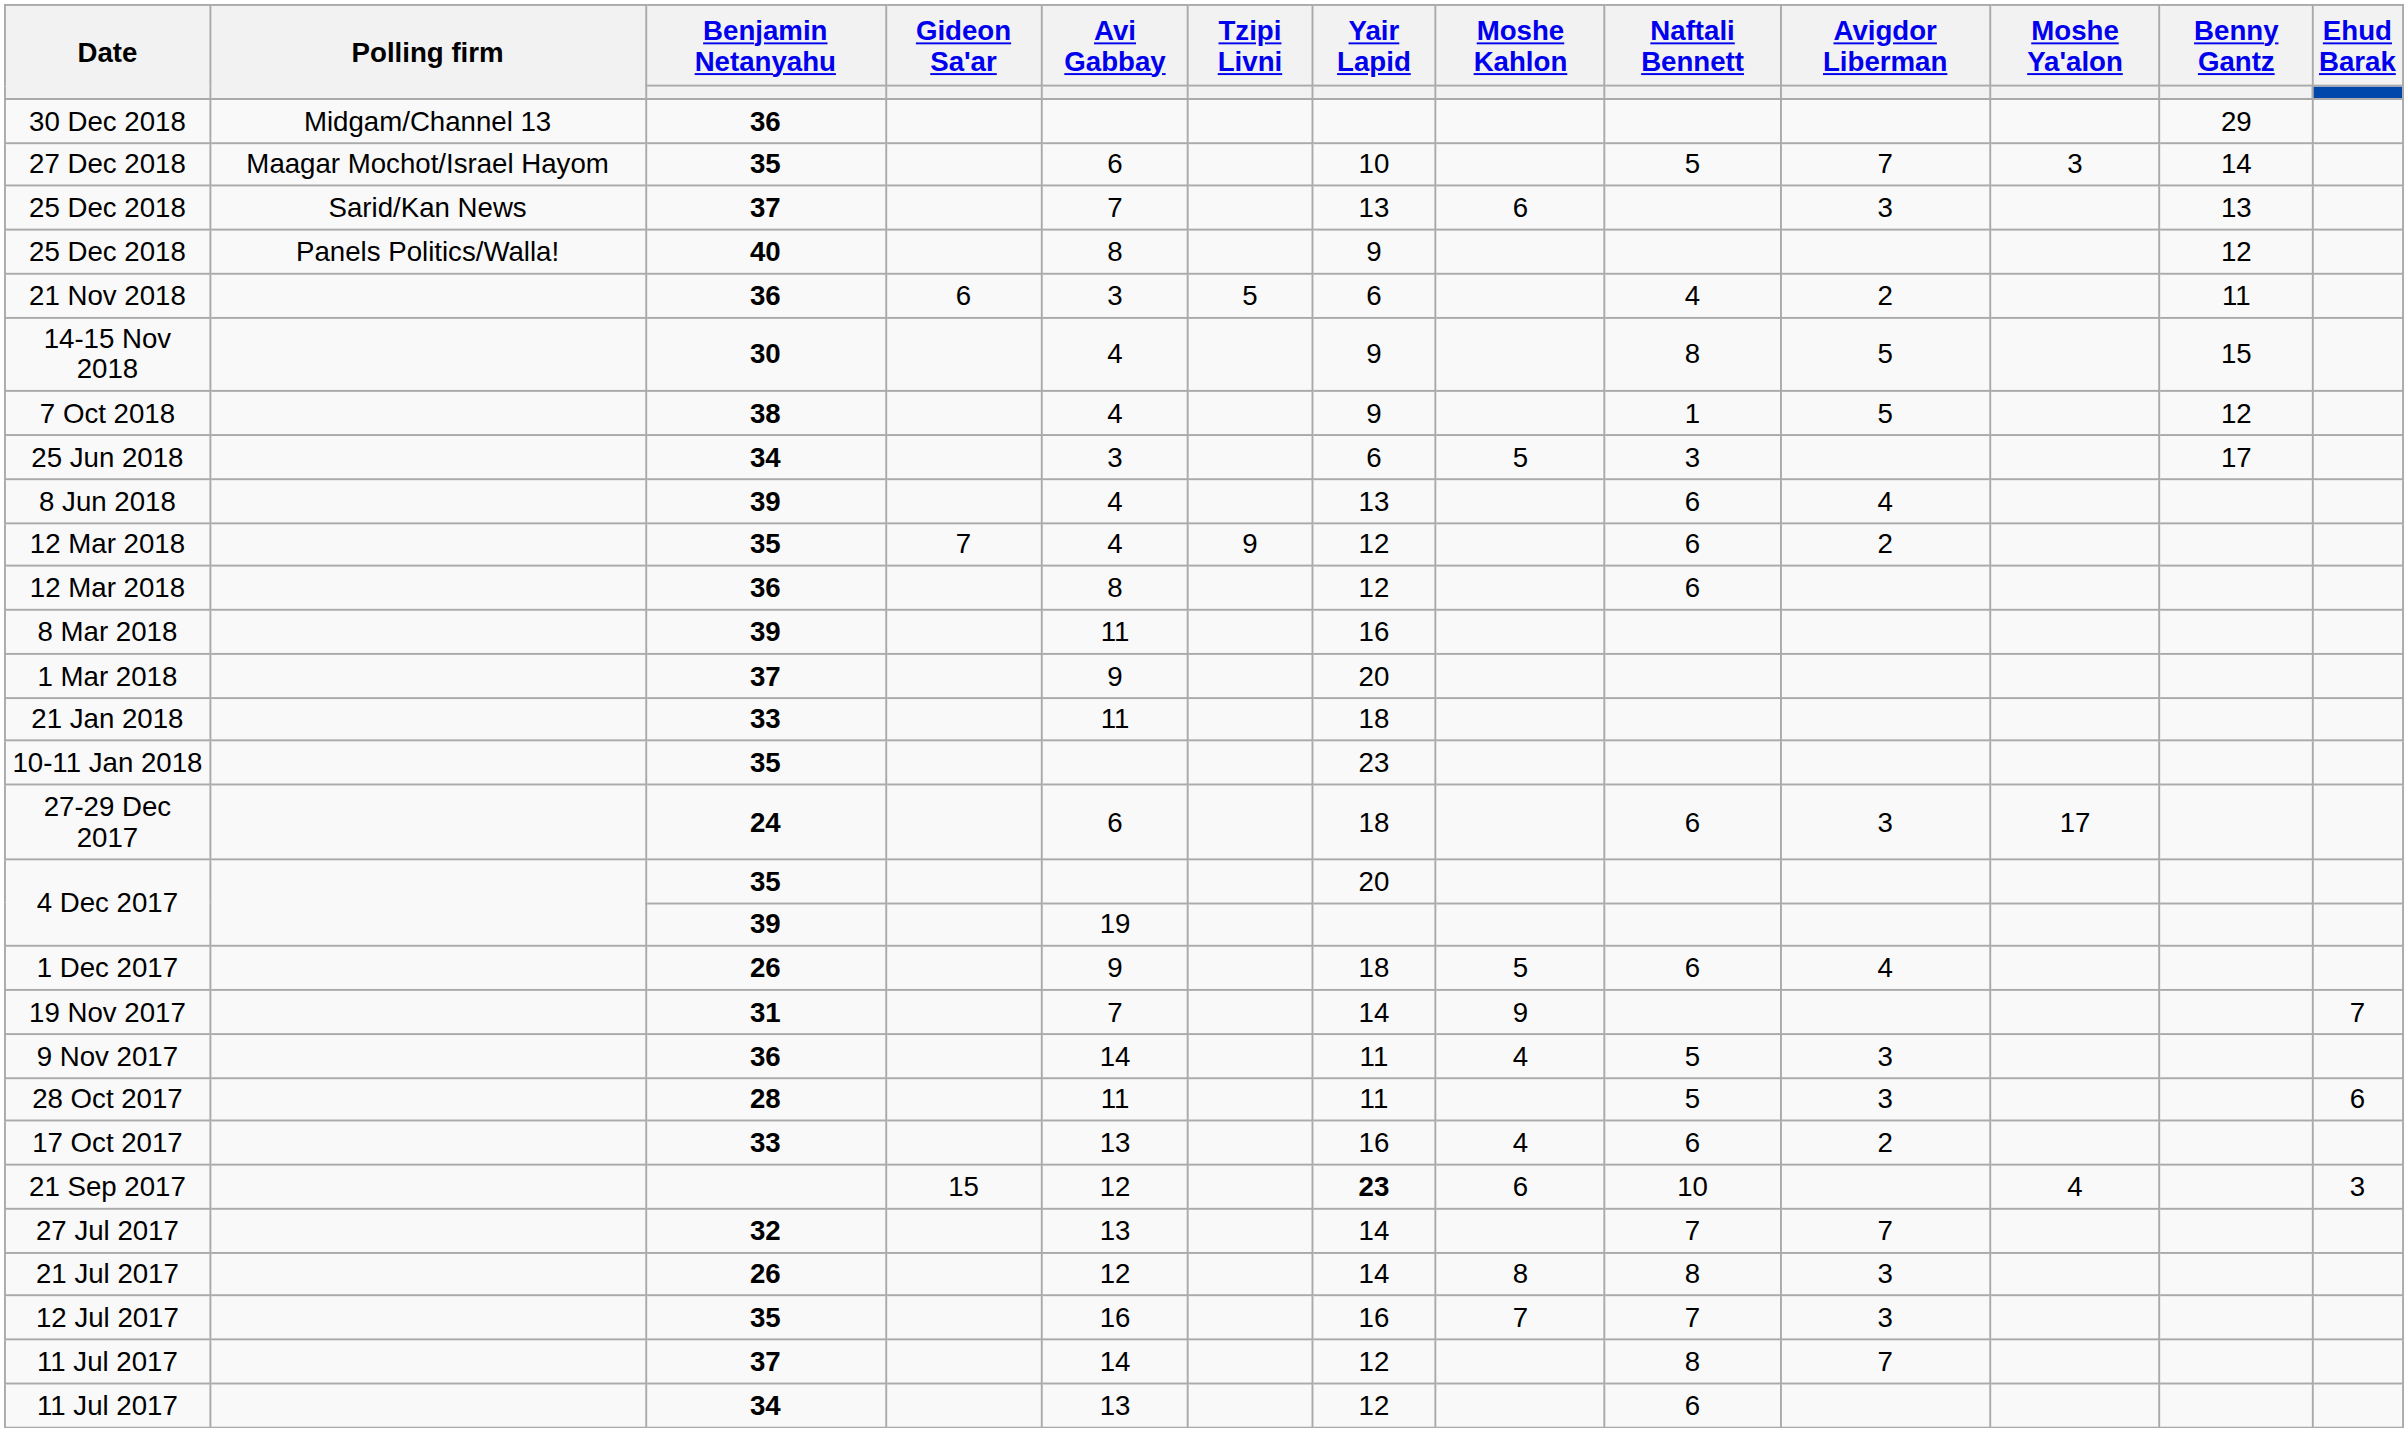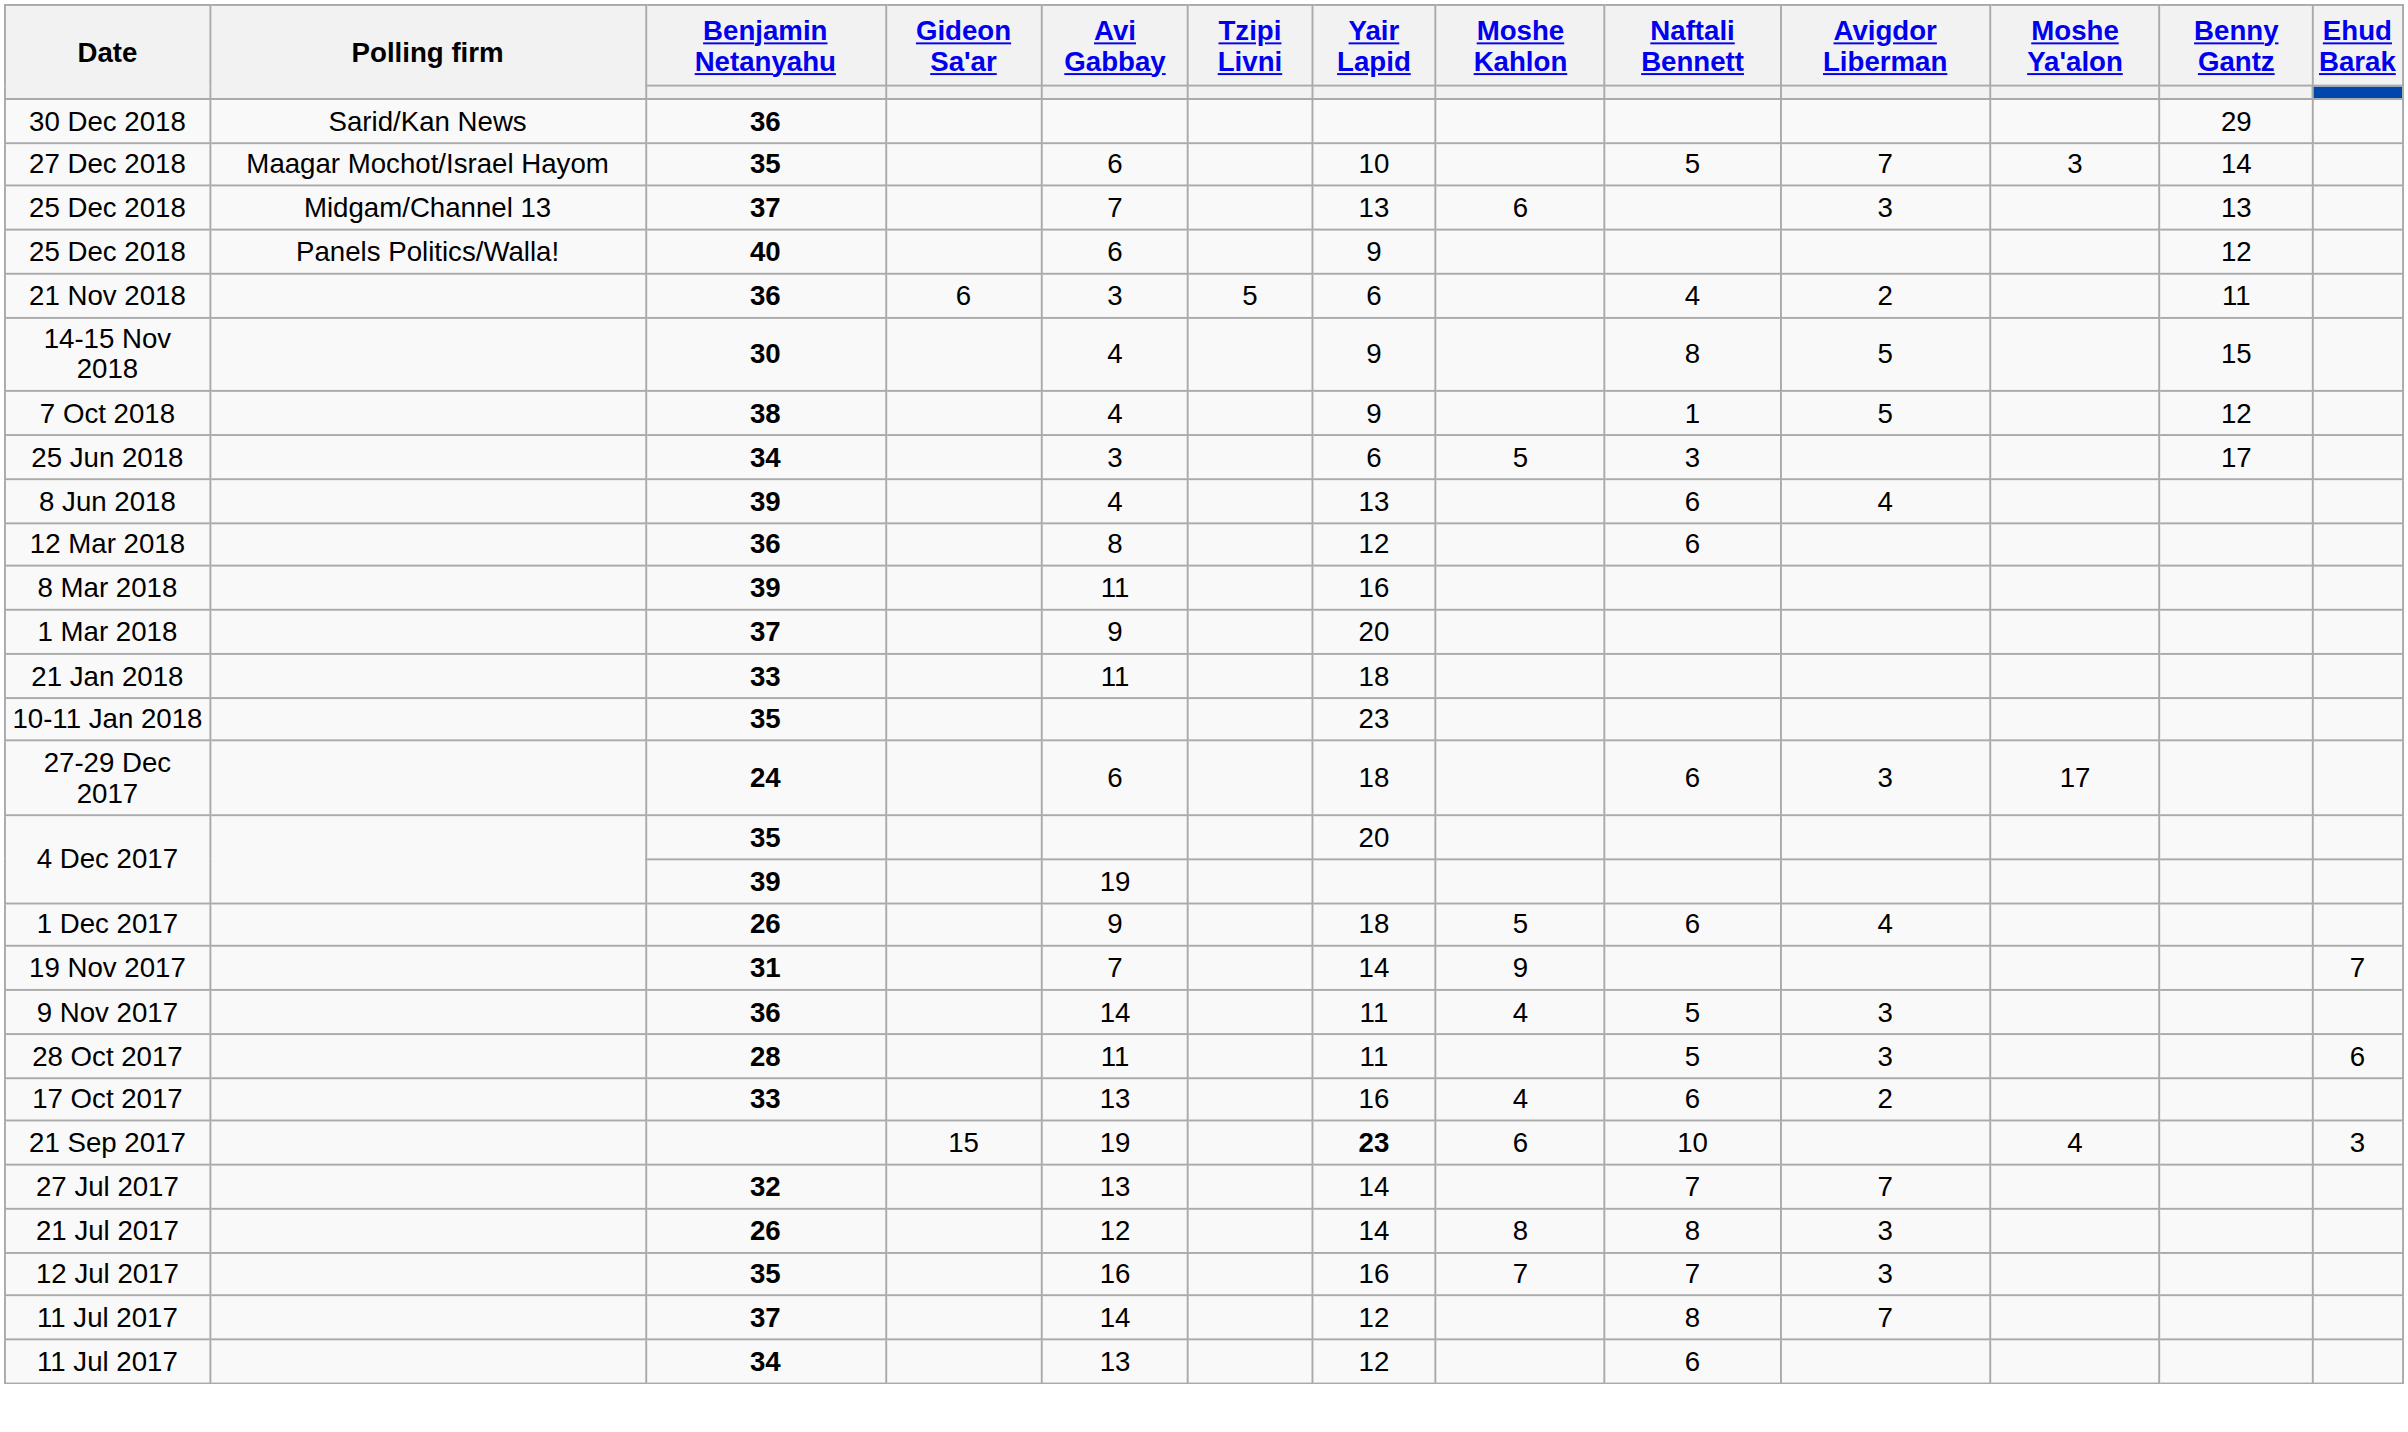(428, 121) Midgam/Channel 13 -> (428, 121) Sarid/Kan News
(428, 208) Sarid/Kan News -> (428, 208) Midgam/Channel 13
(1115, 252) 8 -> (1115, 252) 6
- row: (107, 545)
(1115, 1187) 12 -> (1115, 1143) 19
